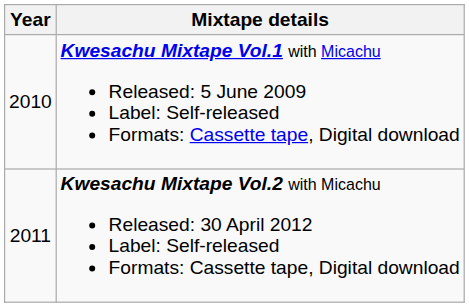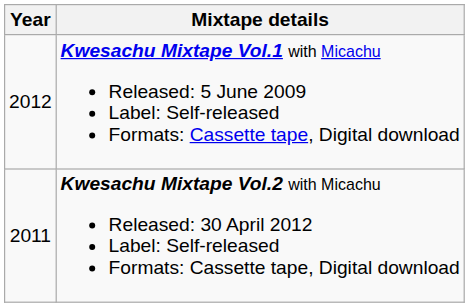(30, 101) 2010 -> (30, 101) 2012
